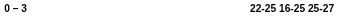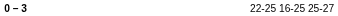(292, 8) bold -> (292, 8) normal
